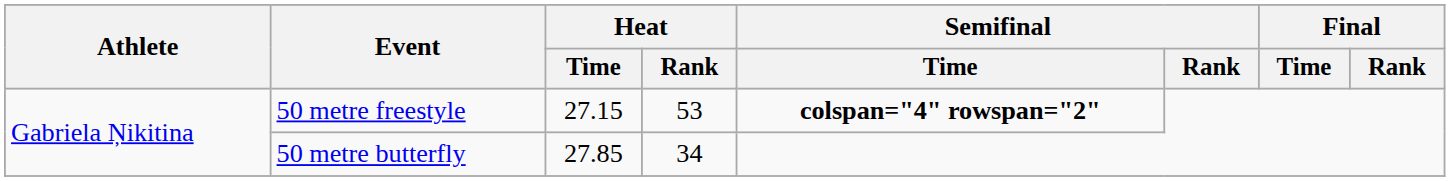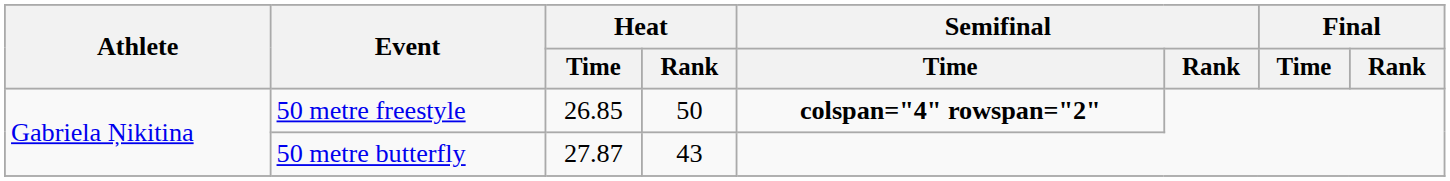(593, 110) 27.15 -> (593, 110) 26.85
(689, 110) 53 -> (689, 110) 50
(593, 153) 27.85 -> (593, 153) 27.87
(689, 153) 34 -> (689, 153) 43
